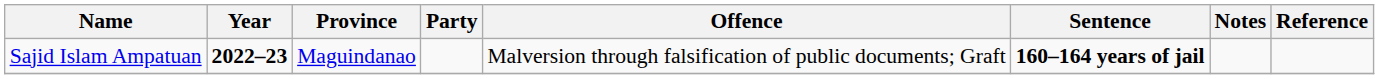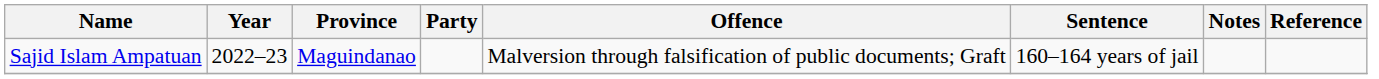(249, 55) bold -> (249, 55) normal
(1110, 55) bold -> (1107, 55) normal
